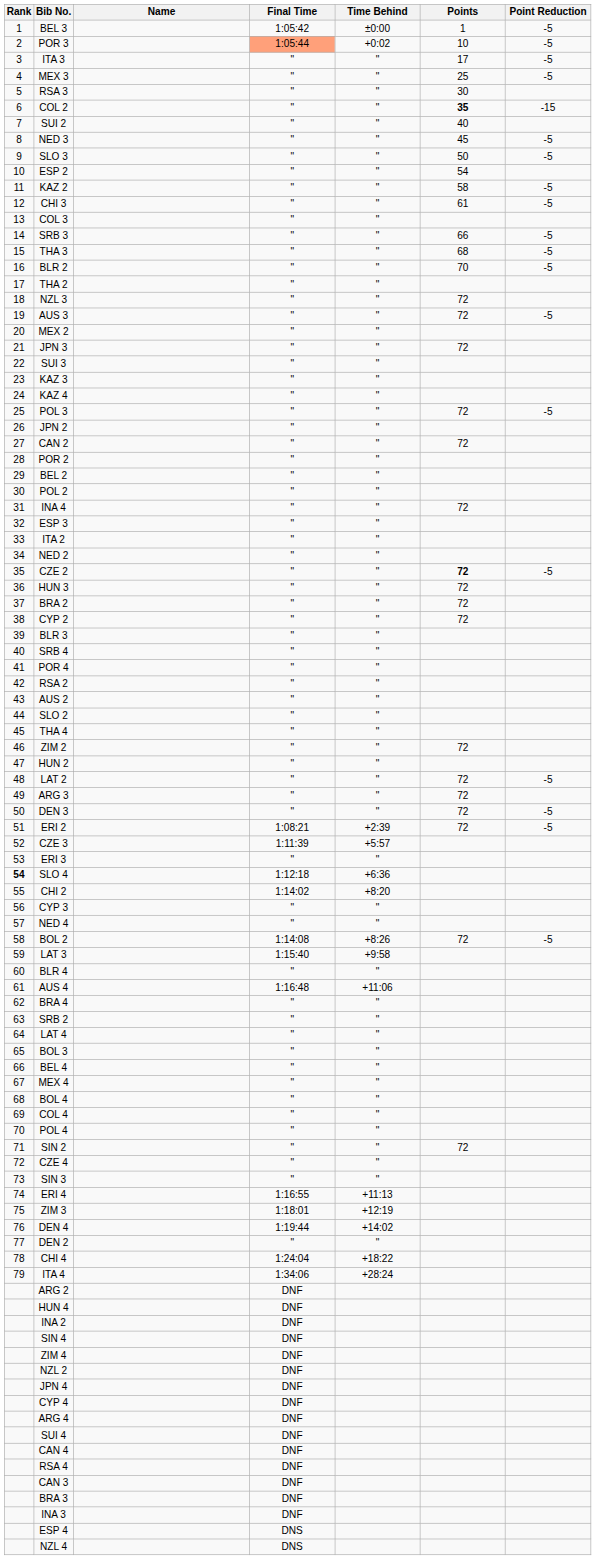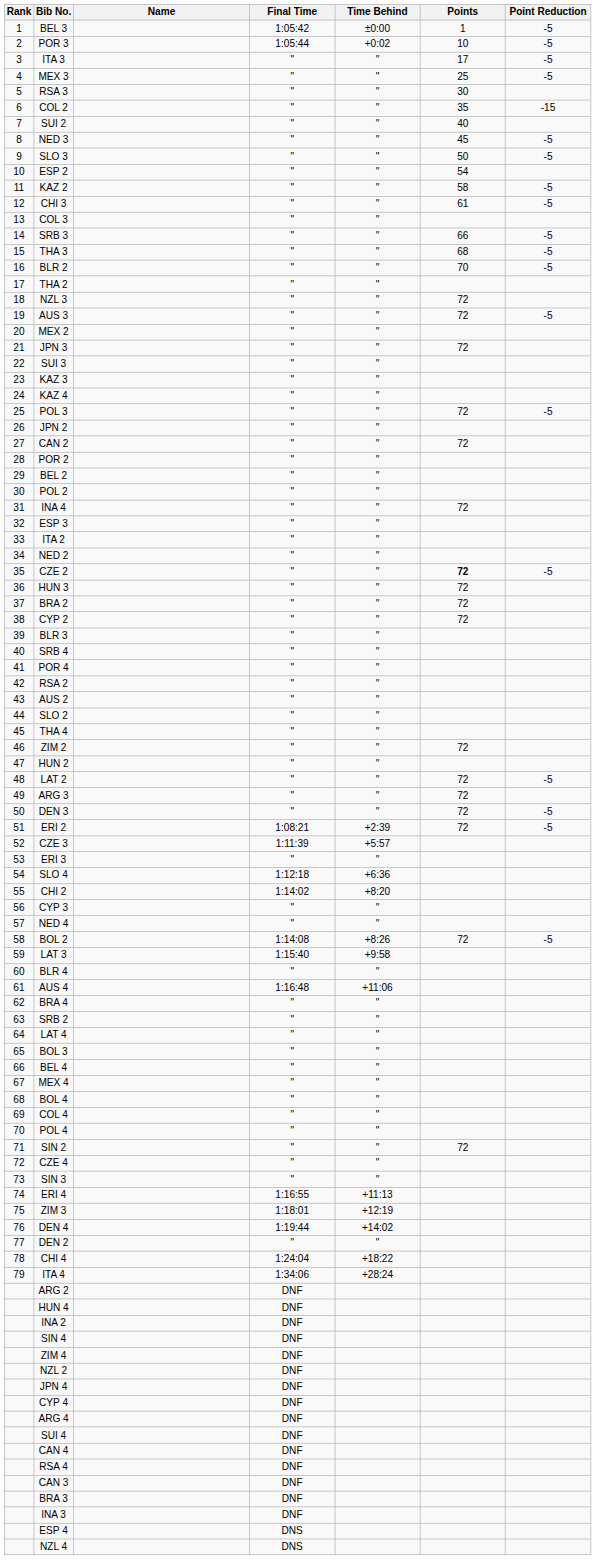(292, 44) lightsalmon background -> (292, 44) no background
(463, 108) bold -> (463, 108) normal
(19, 875) bold -> (19, 875) normal
